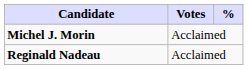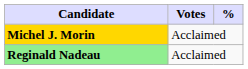(51, 34) no background -> (51, 34) gold background
(54, 54) no background -> (54, 54) lightgreen background
